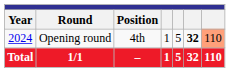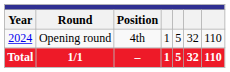(193, 38) bold -> (193, 38) normal
(213, 38) lightsalmon background -> (213, 38) no background
